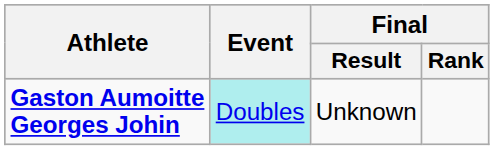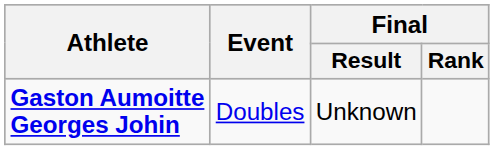(260, 112) paleturquoise background -> (260, 112) no background
